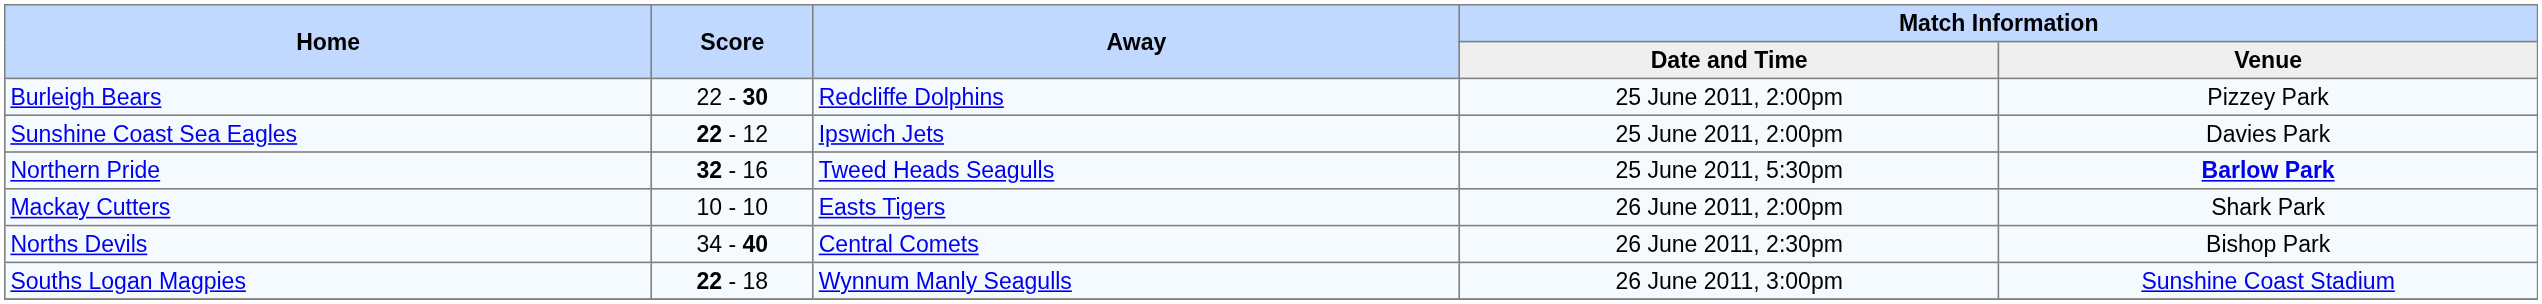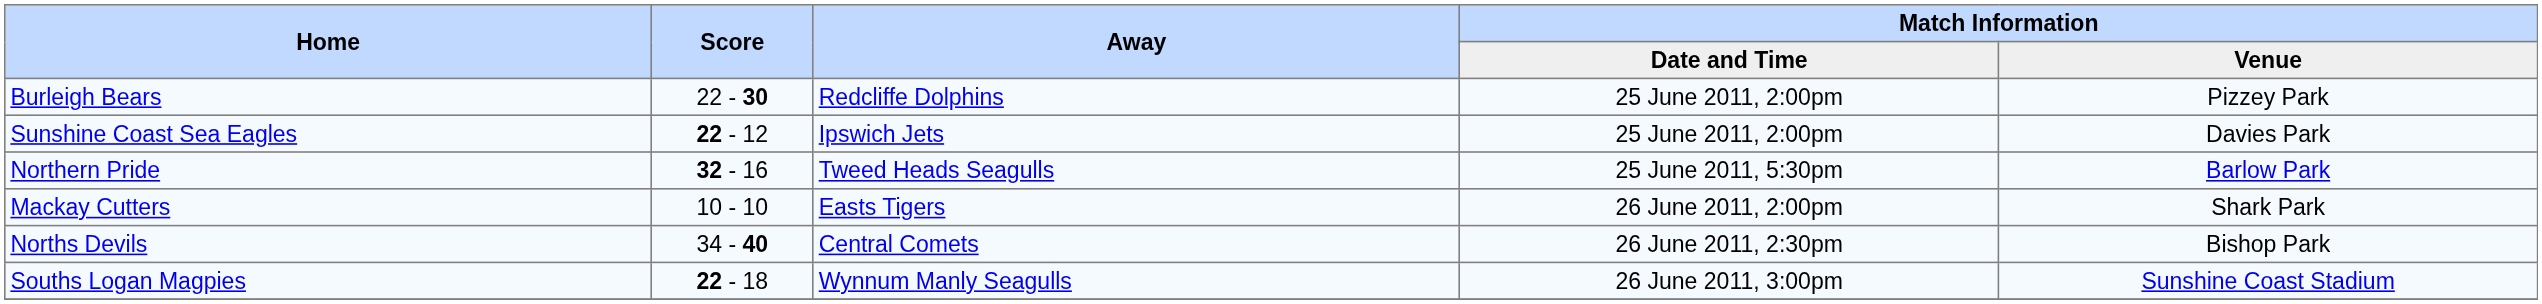(2268, 170) bold -> (2268, 170) normal
